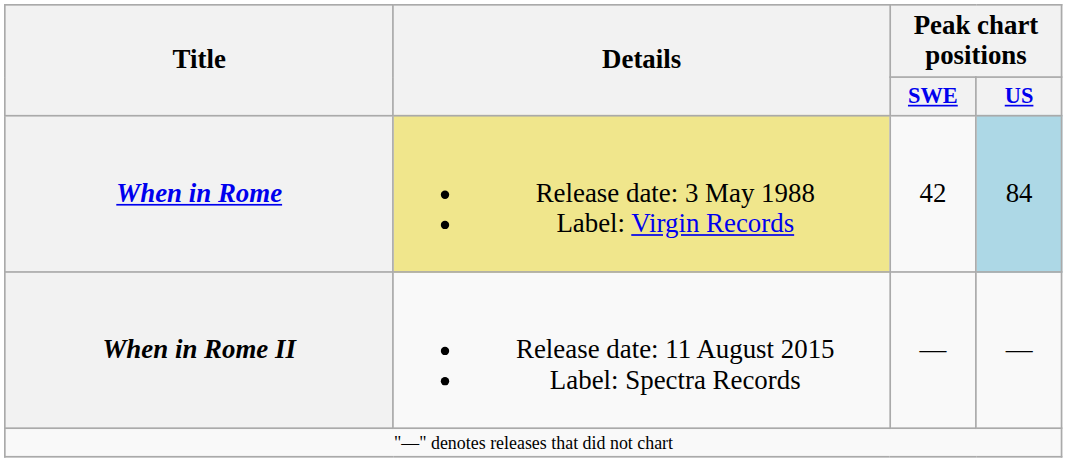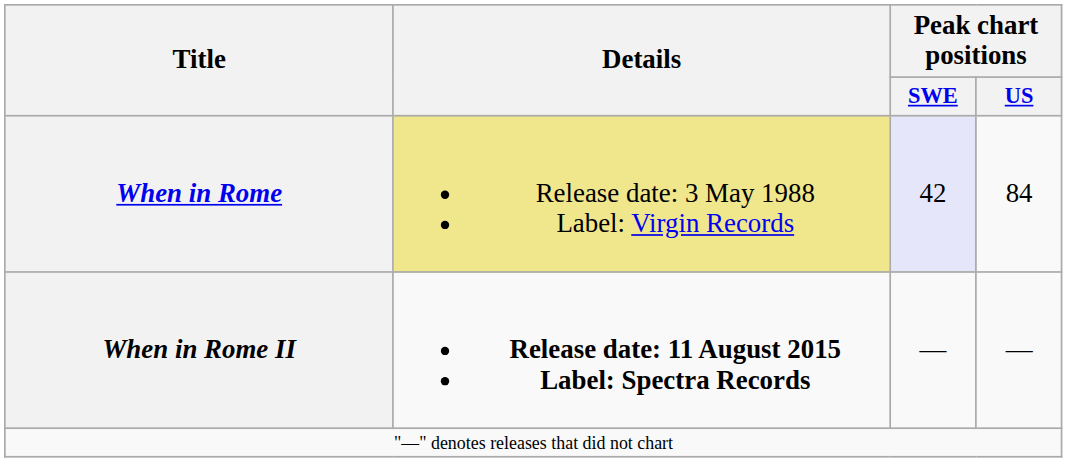(933, 193) no background -> (933, 193) lavender background
(1019, 193) lightblue background -> (1019, 193) no background
(642, 366) normal -> (642, 366) bold
